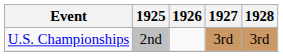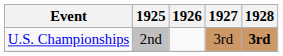(259, 39) normal -> (259, 39) bold
